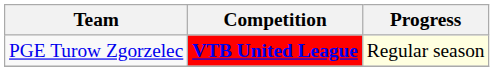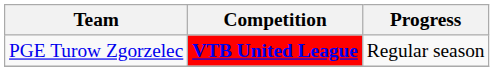(426, 50) lightyellow background -> (426, 50) no background
